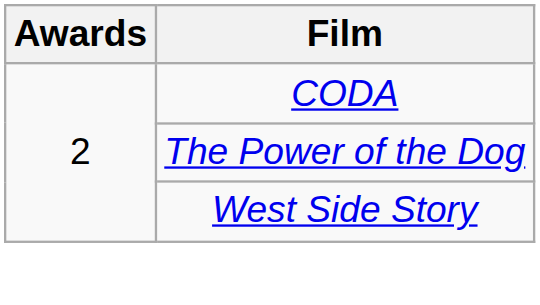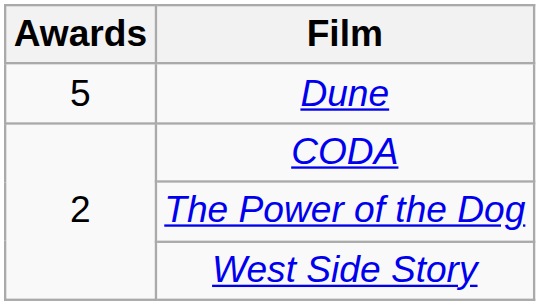+ row: (345, 92)
